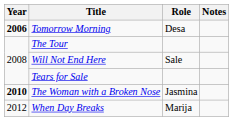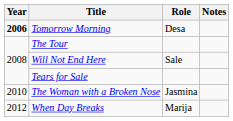(17, 92) bold -> (17, 92) normal
